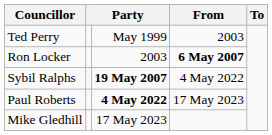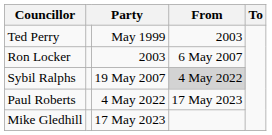(211, 57) bold -> (210, 57) normal
(131, 78) bold -> (130, 78) normal
(212, 78) no background -> (210, 78) lightgrey background
(134, 99) bold -> (133, 99) normal
